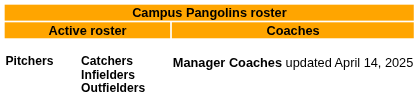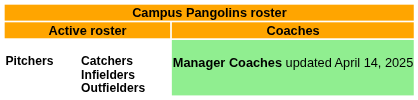(293, 62) no background -> (293, 62) lightgreen background
